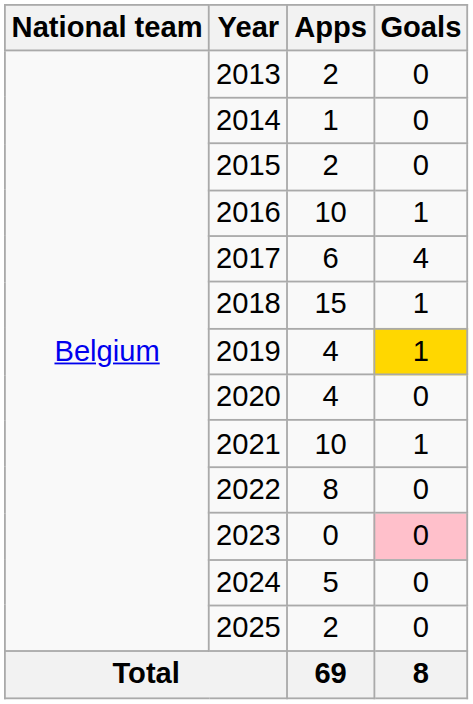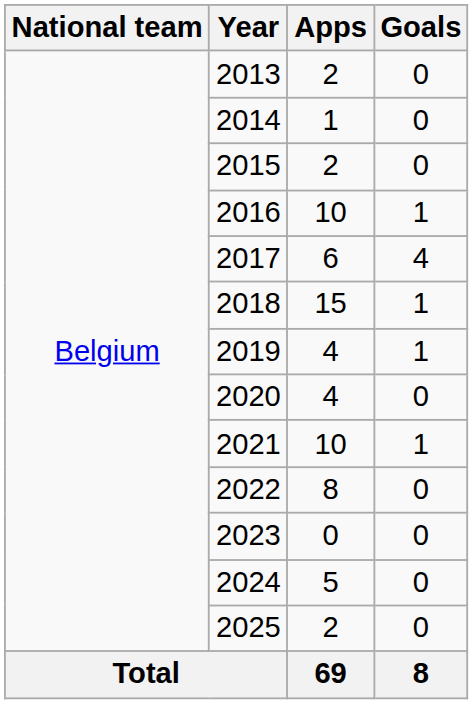(421, 350) gold background -> (421, 350) no background
(421, 535) pink background -> (421, 535) no background
